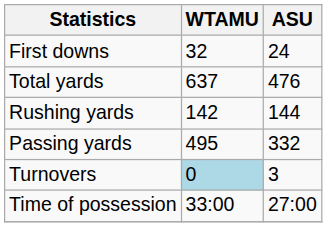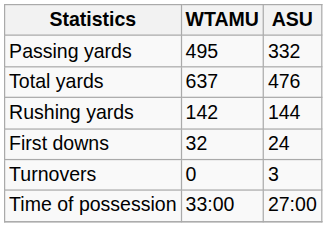rows swapped: (59, 50) <-> (70, 143)
(191, 174) lightblue background -> (191, 174) no background
